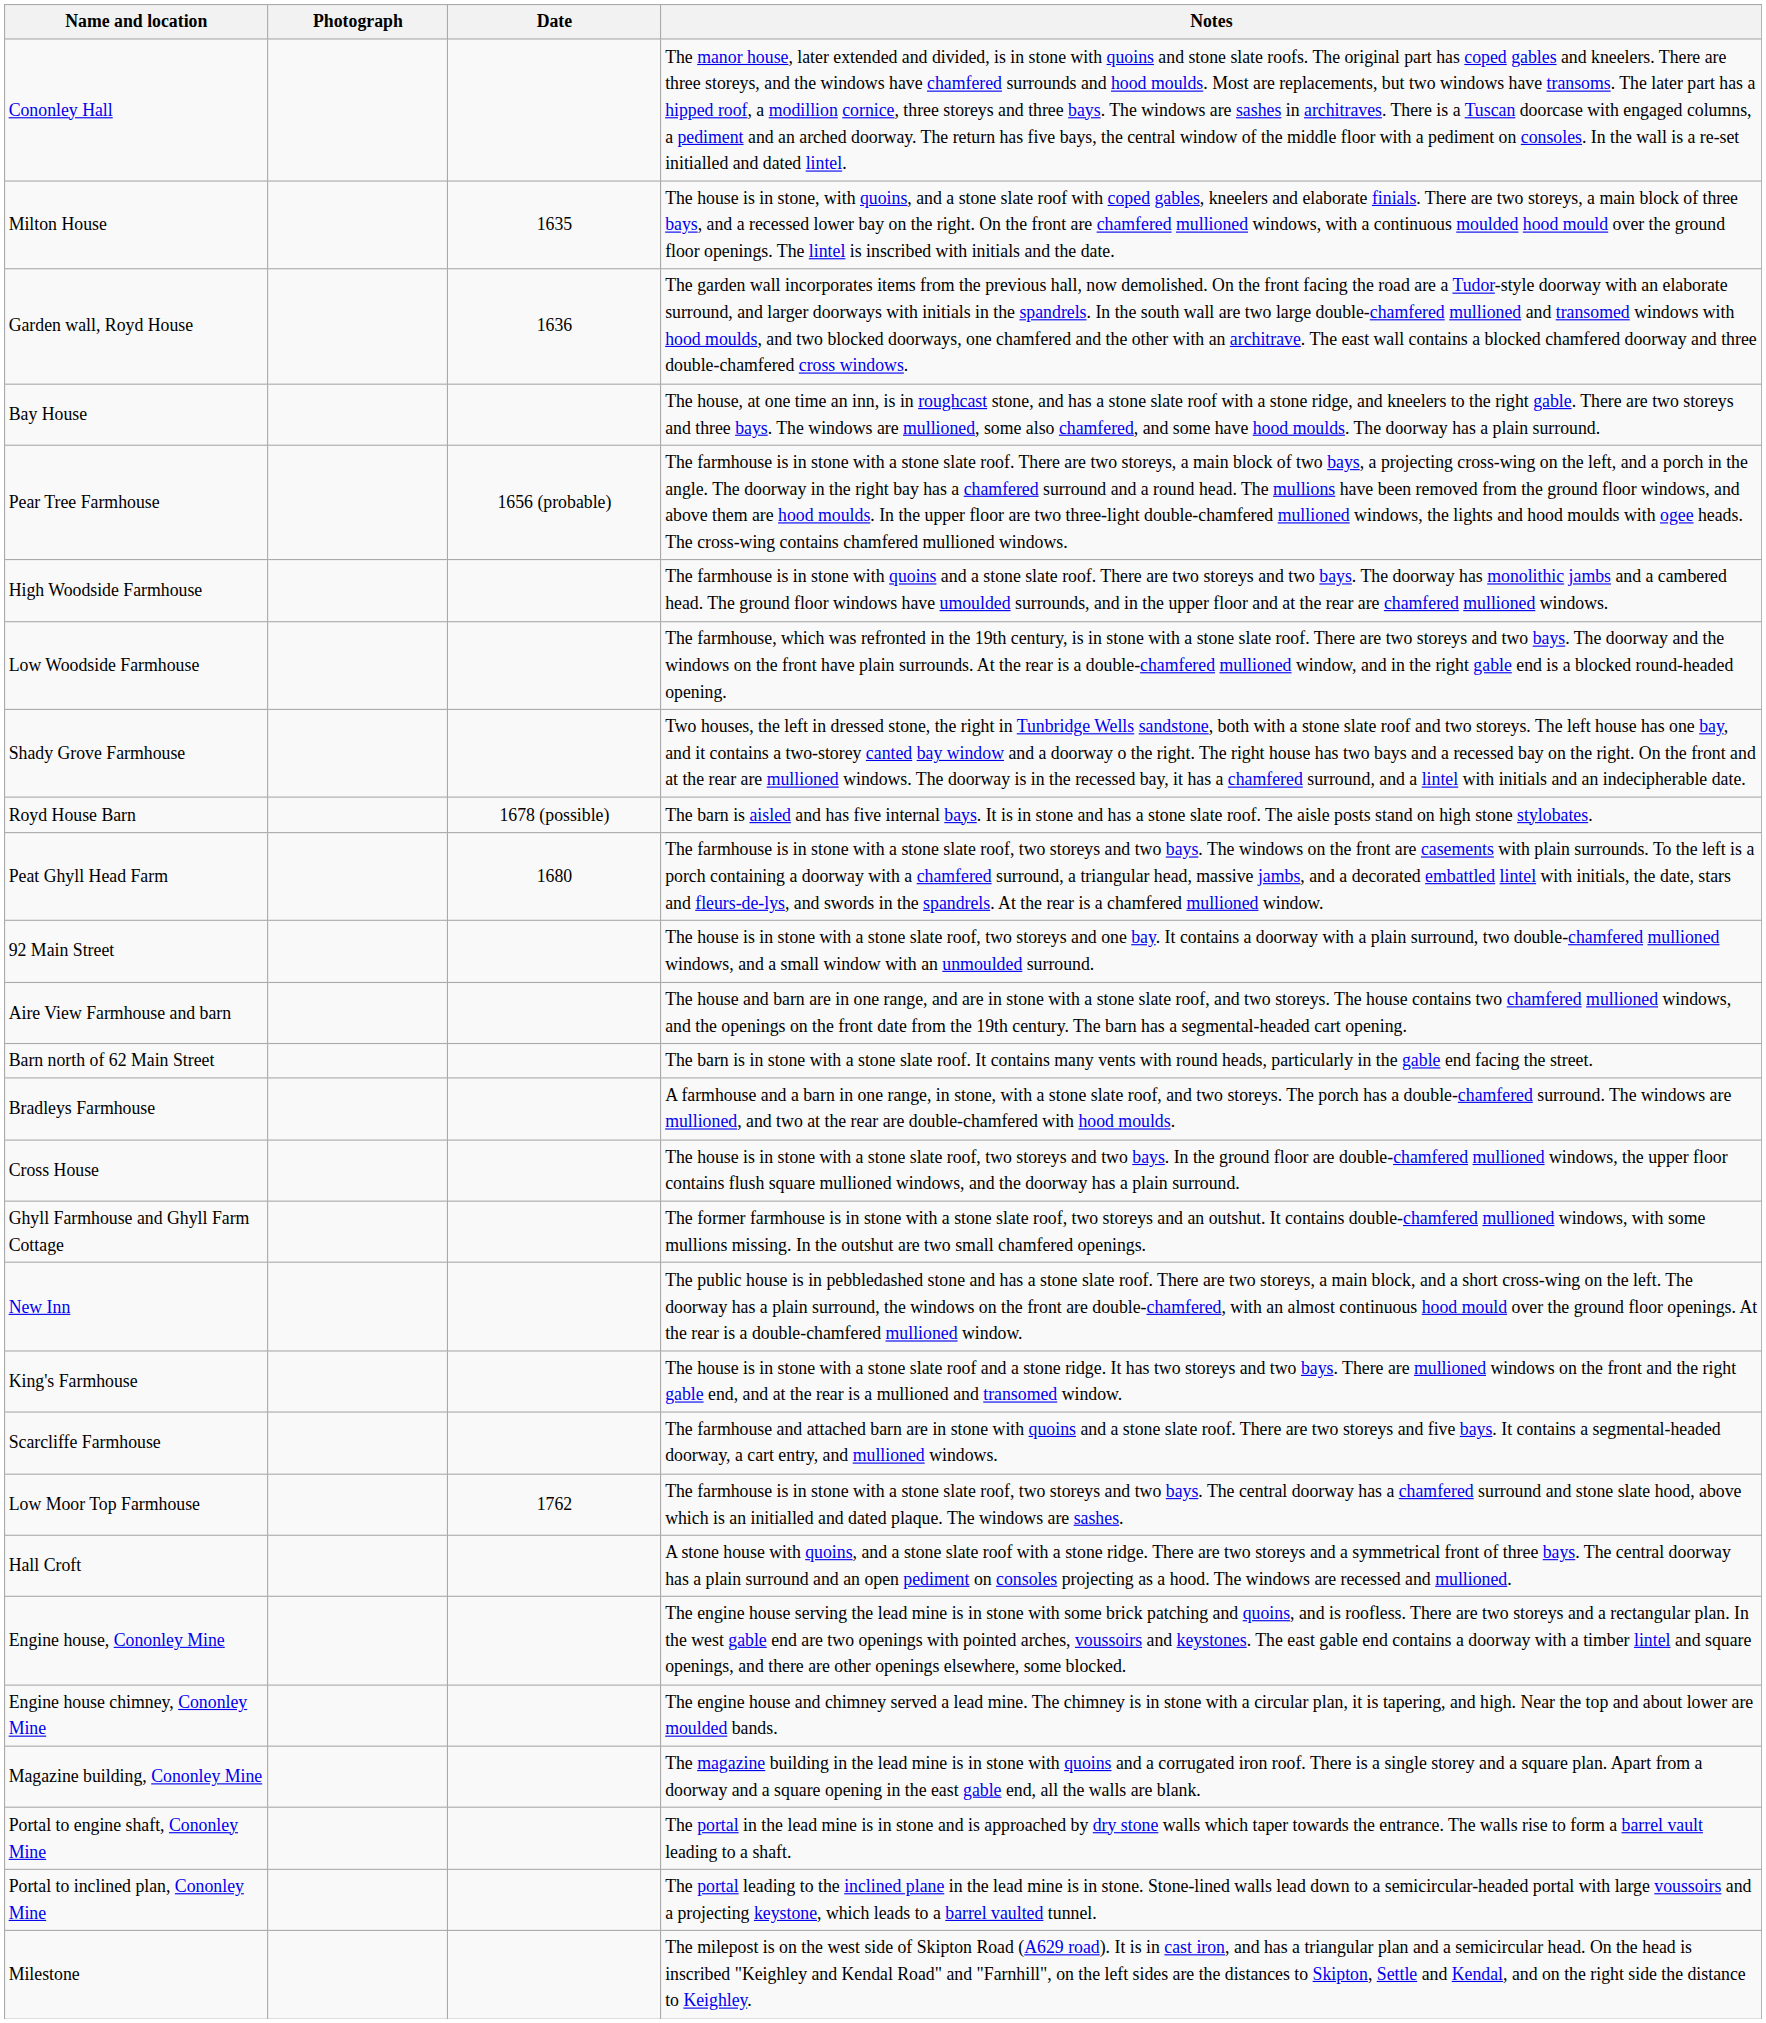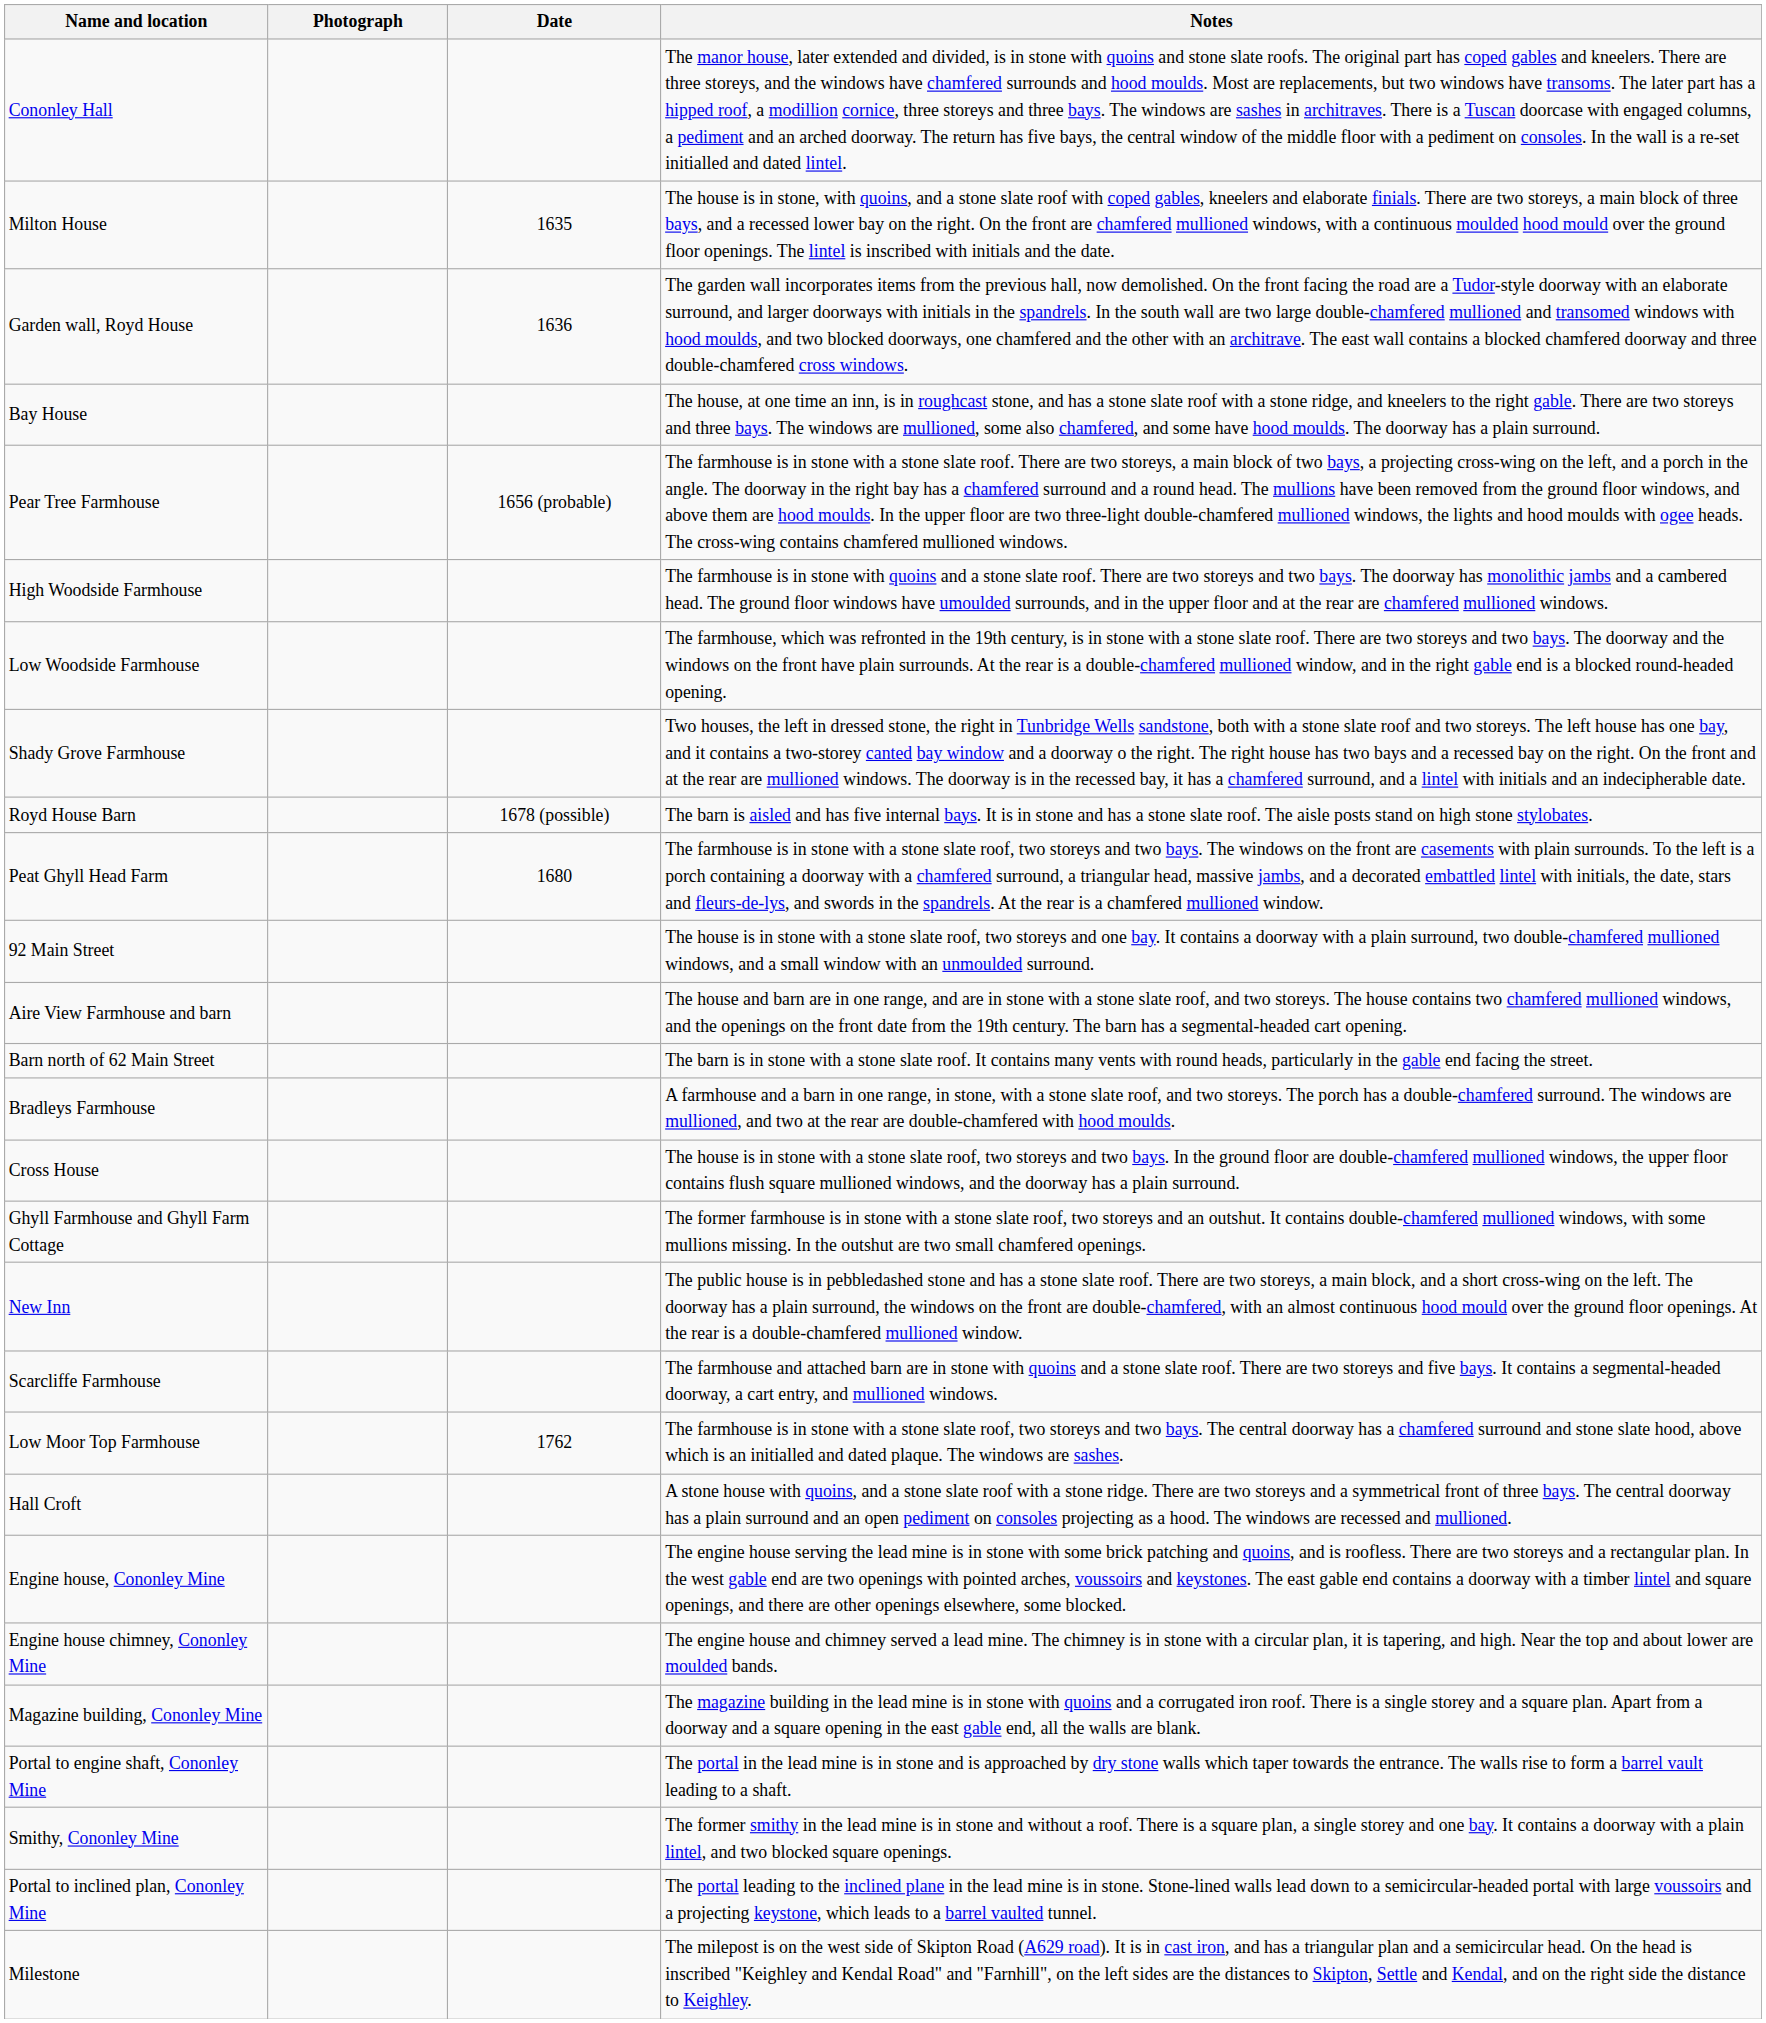- row: (73, 1381)
+ row: (94, 1838)
